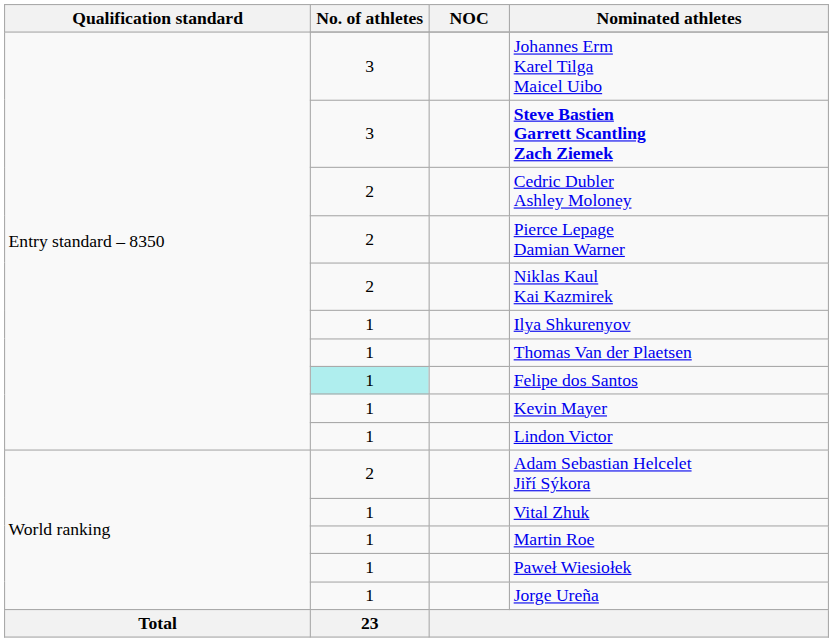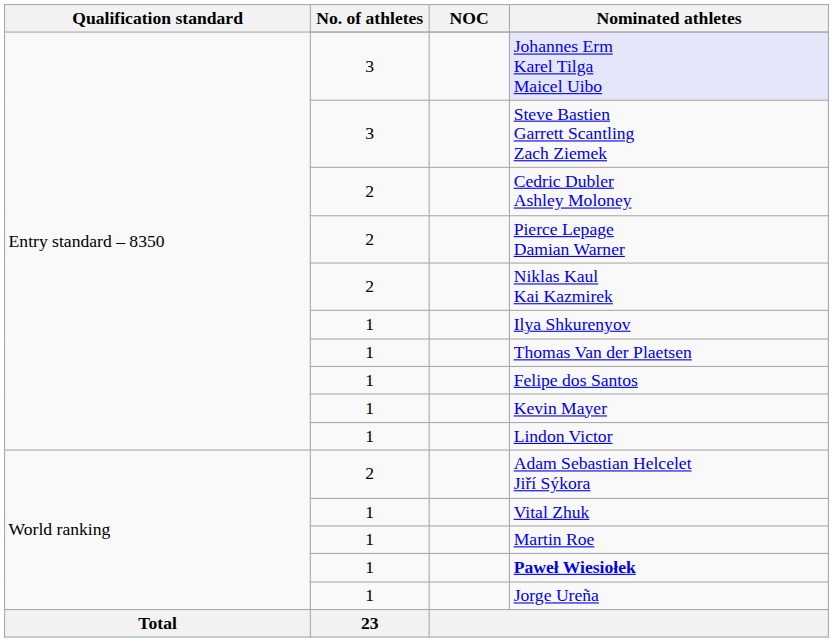(563, 66) no background -> (563, 66) lavender background
(580, 133) bold -> (574, 133) normal
(370, 380) paleturquoise background -> (370, 380) no background
(573, 567) normal -> (575, 567) bold
